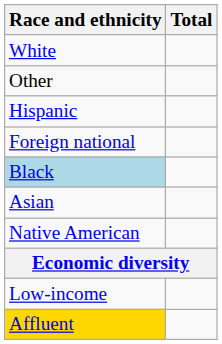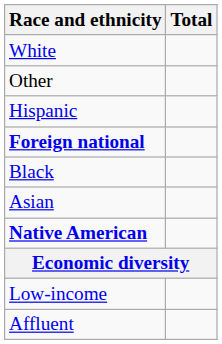(72, 141) normal -> (77, 141) bold
(31, 171) lightblue background -> (31, 171) no background
(74, 232) normal -> (78, 232) bold
(41, 324) gold background -> (41, 324) no background
